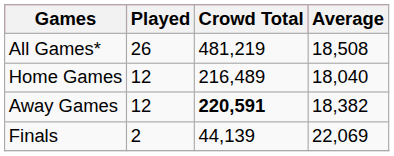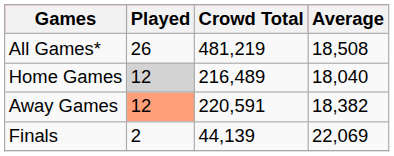(141, 77) no background -> (141, 77) lightgrey background
(141, 106) no background -> (141, 106) lightsalmon background
(232, 106) bold -> (232, 106) normal
